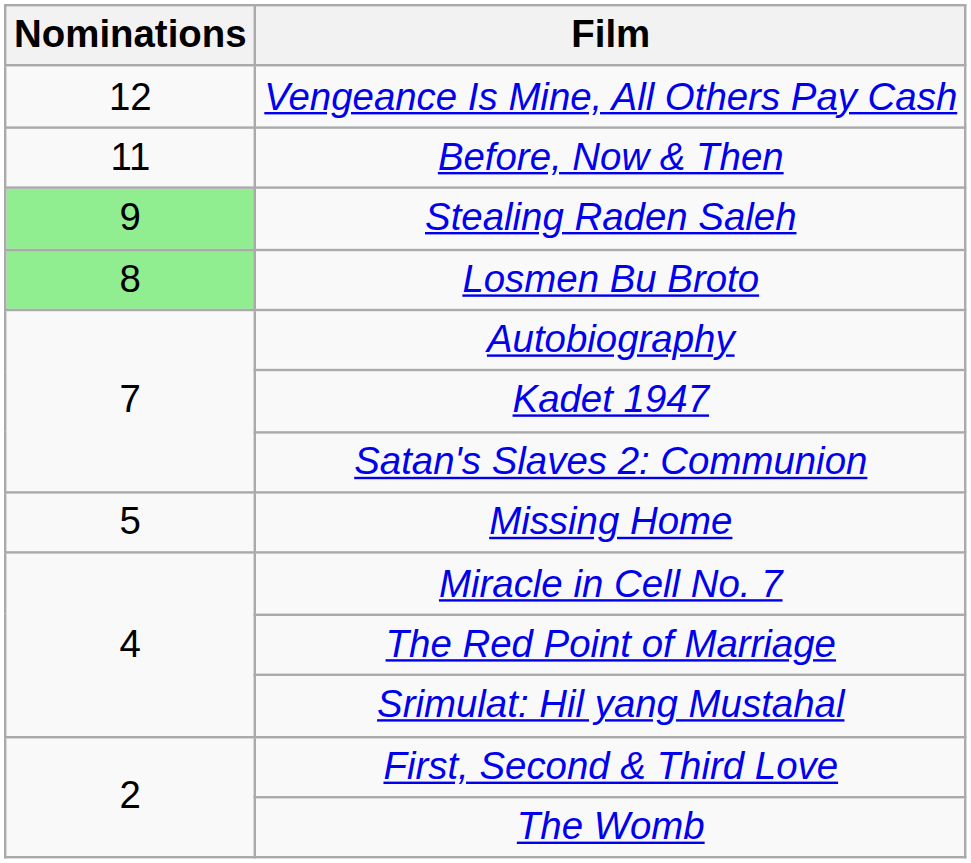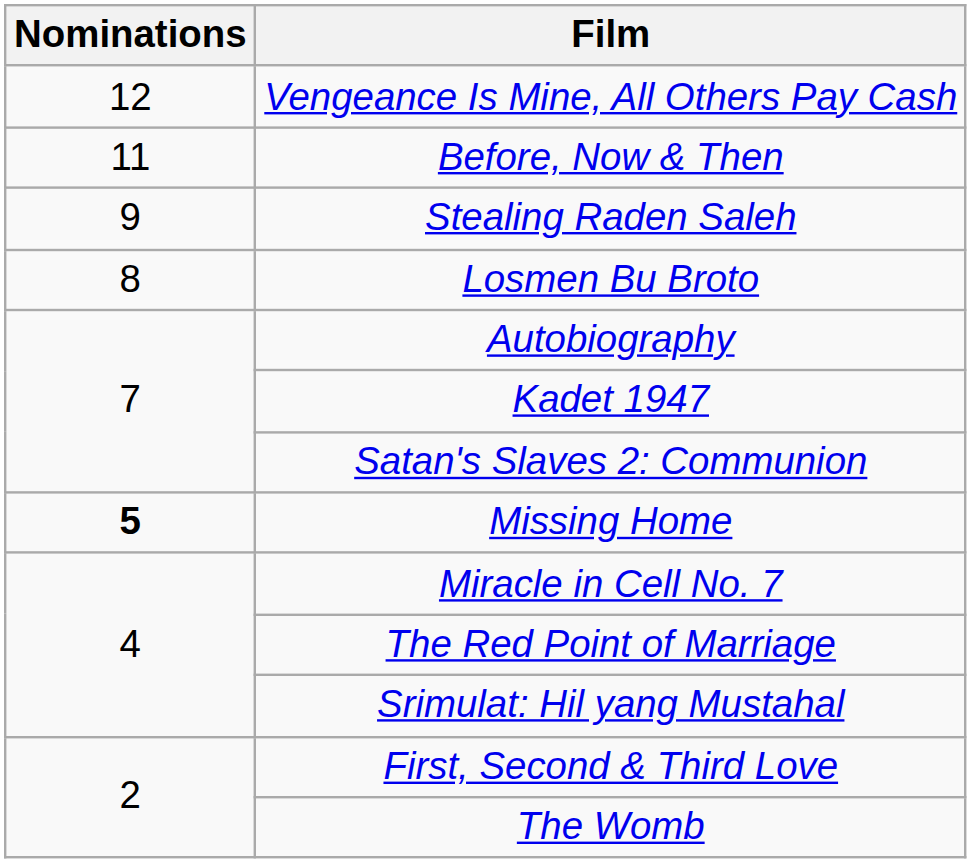(130, 217) lightgreen background -> (130, 217) no background
(130, 278) lightgreen background -> (130, 278) no background
(130, 522) normal -> (130, 522) bold
